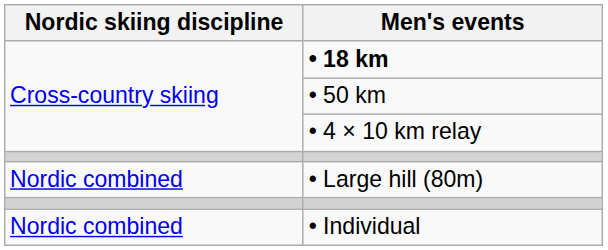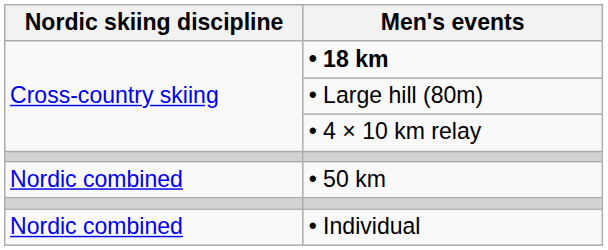(347, 95) • 50 km -> (396, 95) • Large hill (80m)
(396, 179) • Large hill (80m) -> (347, 179) • 50 km
